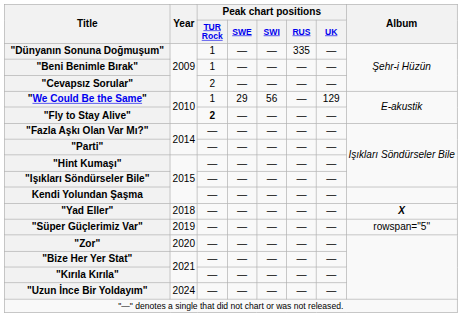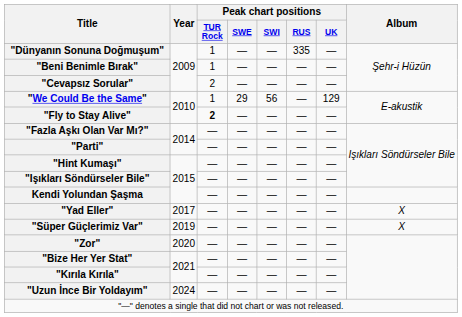(184, 211) 2018 -> (184, 211) 2017
(402, 211) bold -> (402, 211) normal
(402, 227) rowspan="5" -> (402, 227) X
